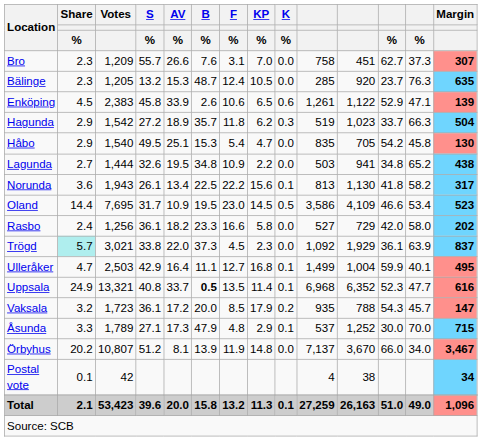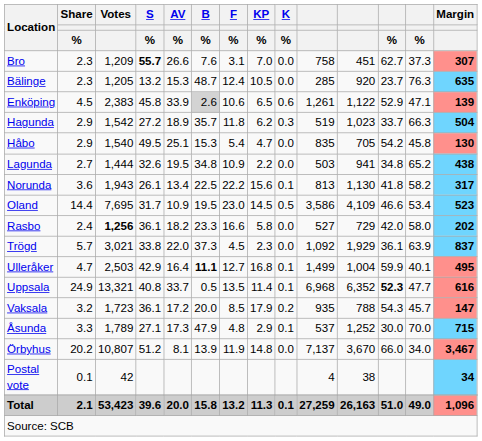(150, 61) normal -> (150, 61) bold
(209, 102) no background -> (209, 102) lightgrey background
(119, 226) normal -> (119, 226) bold
(85, 246) paleturquoise background -> (85, 246) no background
(206, 267) normal -> (206, 267) bold
(209, 287) bold -> (209, 287) normal
(392, 287) normal -> (392, 287) bold
